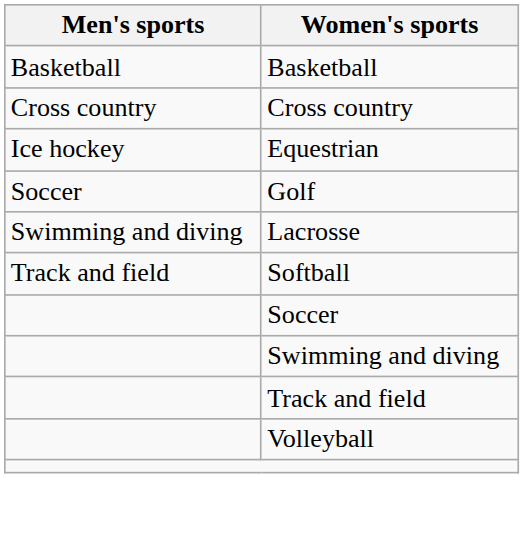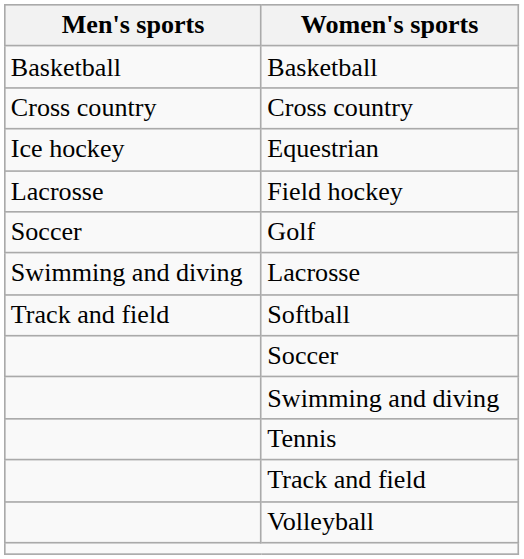+ row: (335, 190)
+ row: (302, 438)
